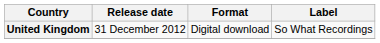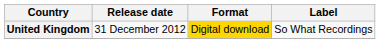(230, 30) no background -> (230, 30) gold background
